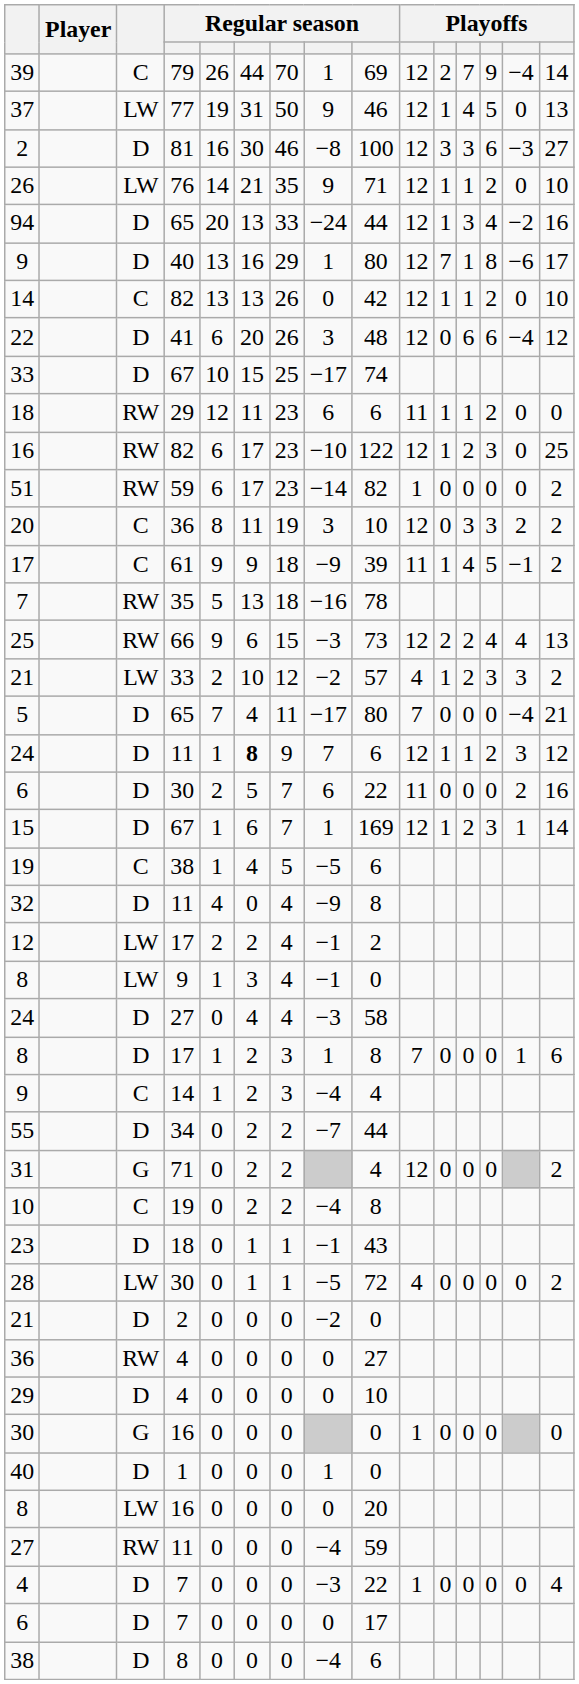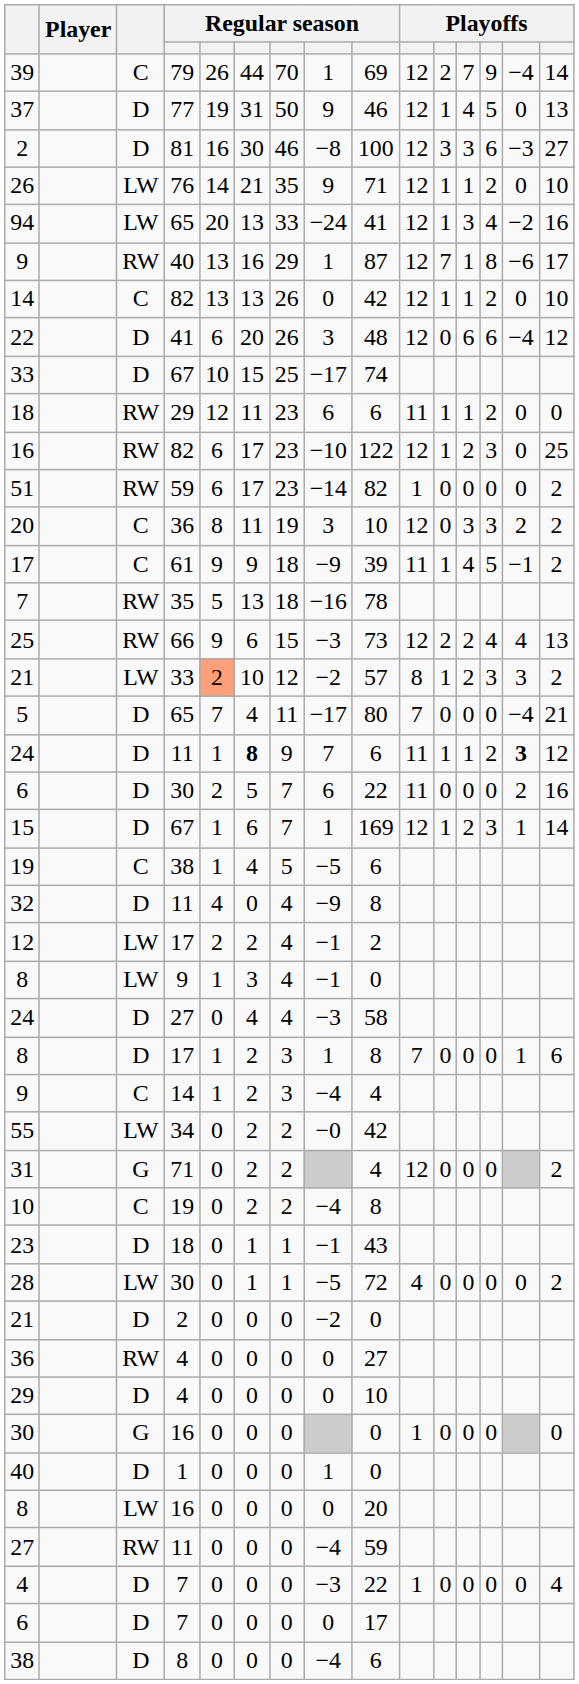(141, 110) LW -> (141, 110) D
(141, 223) D -> (141, 223) LW
(376, 223) 44 -> (376, 223) 41
(141, 261) D -> (141, 261) RW
(376, 261) 80 -> (376, 261) 87
(217, 677) no background -> (217, 677) lightsalmon background
(417, 677) 4 -> (417, 677) 8
(417, 752) 12 -> (417, 752) 11
(521, 752) normal -> (521, 752) bold
(141, 1130) D -> (141, 1130) LW
(328, 1130) −7 -> (328, 1130) −0
(376, 1130) 44 -> (376, 1130) 42
